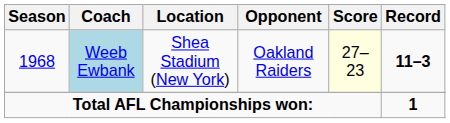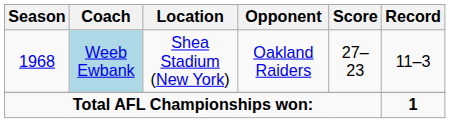(355, 61) lightyellow background -> (355, 61) no background
(413, 61) bold -> (413, 61) normal
